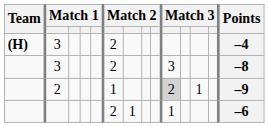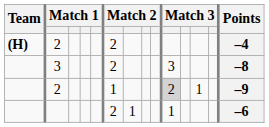(57, 44) 3 -> (57, 44) 2
